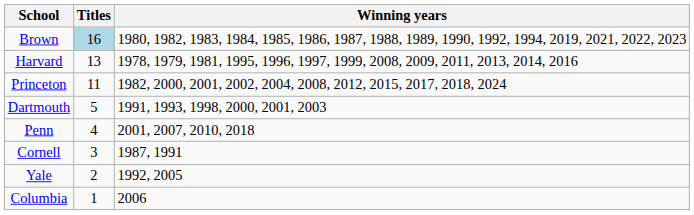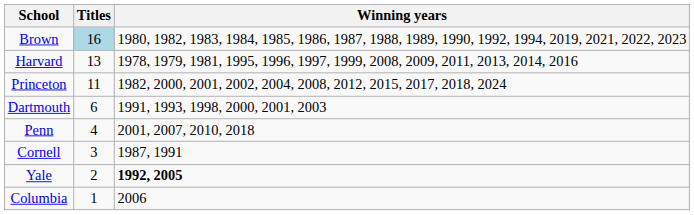(94, 107) 5 -> (94, 107) 6
(150, 175) normal -> (150, 175) bold
